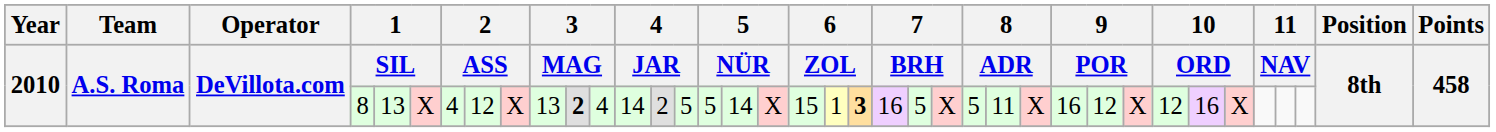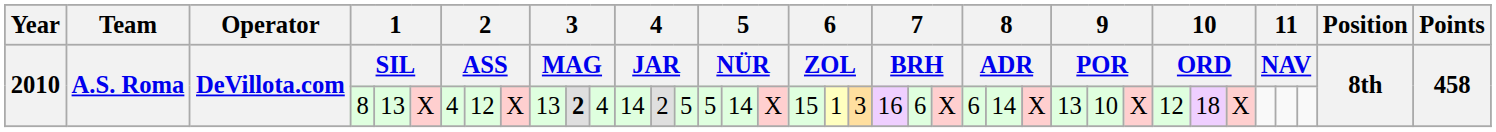(860, 105) bold -> (860, 105) normal
(920, 105) 5 -> (920, 105) 6
(974, 105) 5 -> (974, 105) 6
(1003, 105) 11 -> (1004, 105) 14
(1069, 105) 16 -> (1069, 105) 13
(1105, 105) 12 -> (1106, 105) 10
(1207, 105) 16 -> (1208, 105) 18
